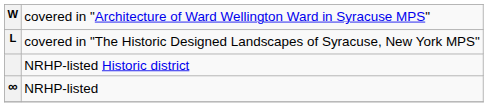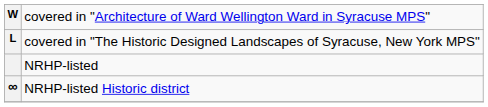(107, 65) NRHP-listed Historic district -> (61, 65) NRHP-listed
(61, 89) NRHP-listed -> (107, 89) NRHP-listed Historic district
